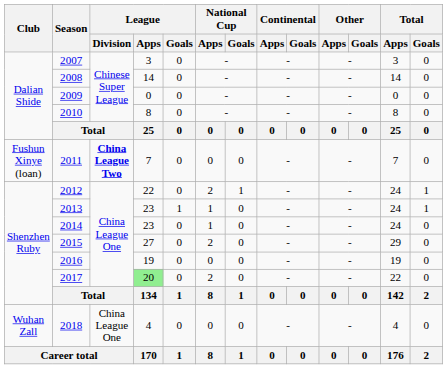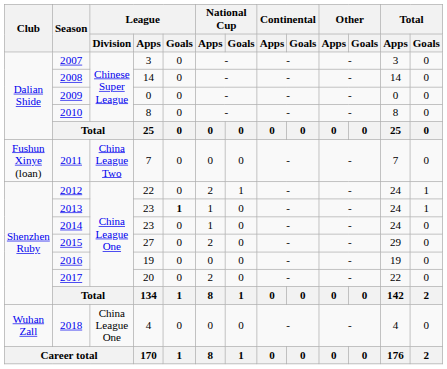(112, 160) bold -> (112, 160) normal
(179, 208) normal -> (179, 208) bold
(149, 278) lightgreen background -> (149, 278) no background
